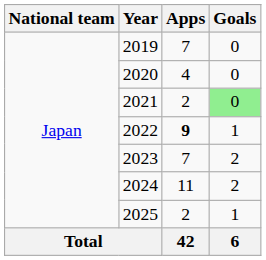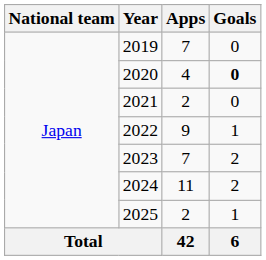(235, 74) normal -> (235, 74) bold
(235, 102) lightgreen background -> (235, 102) no background
(186, 130) bold -> (186, 130) normal
